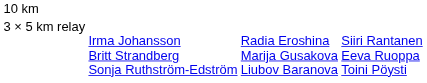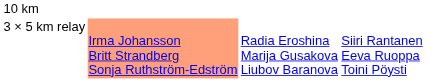(163, 55) no background -> (163, 55) lightsalmon background
